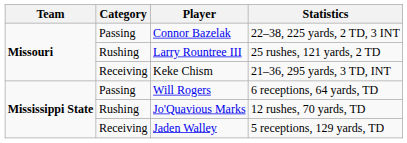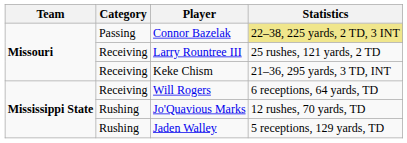(325, 33) no background -> (325, 33) khaki background
(119, 52) Rushing -> (123, 52) Receiving
(117, 90) Passing -> (123, 90) Receiving
(123, 128) Receiving -> (119, 128) Rushing
